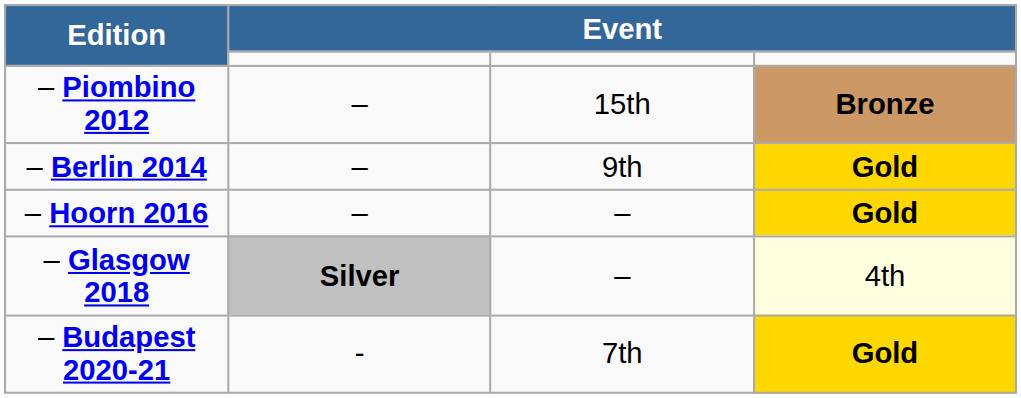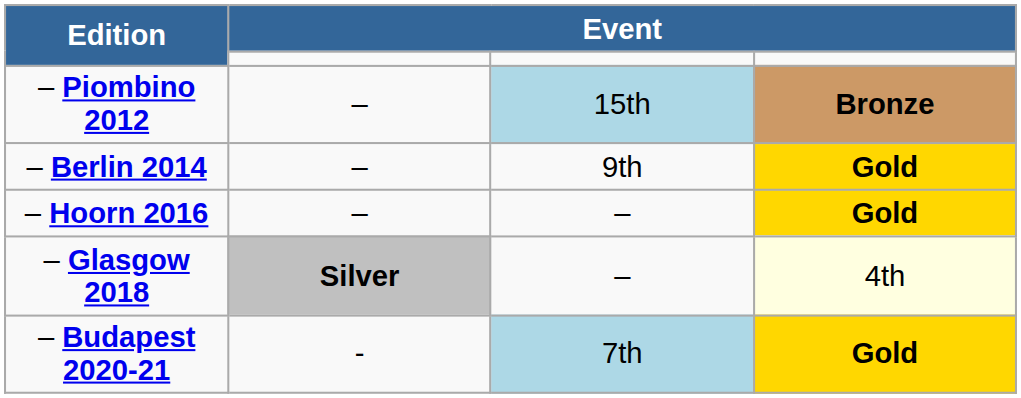(622, 105) no background -> (622, 105) lightblue background
(622, 354) no background -> (622, 354) lightblue background
